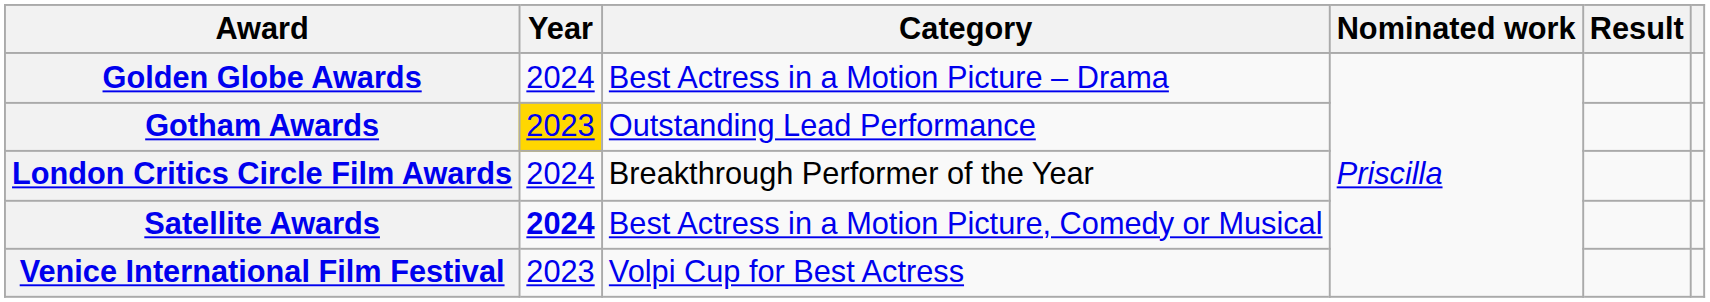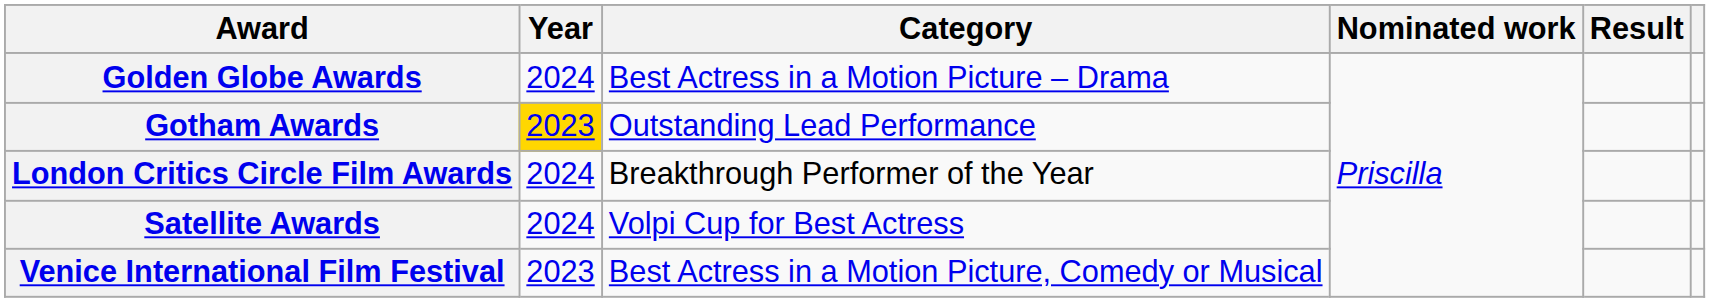(561, 223) bold -> (561, 223) normal
(966, 223) Best Actress in a Motion Picture, Comedy or Musical -> (786, 223) Volpi Cup for Best Actress
(786, 272) Volpi Cup for Best Actress -> (966, 272) Best Actress in a Motion Picture, Comedy or Musical
